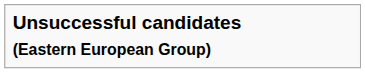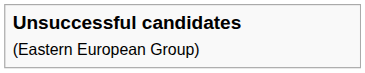(112, 49) bold -> (106, 50) normal
